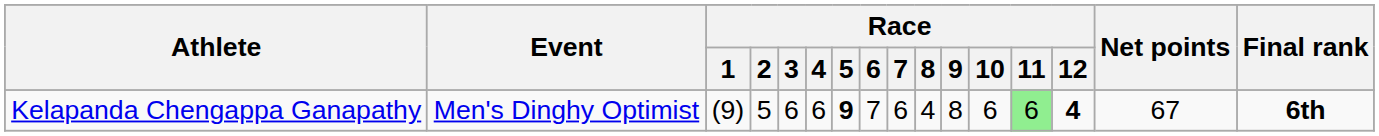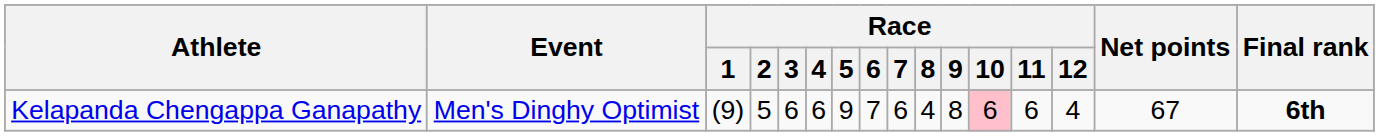(846, 111) bold -> (846, 111) normal
(990, 111) no background -> (990, 111) pink background
(1031, 111) lightgreen background -> (1031, 111) no background
(1073, 111) bold -> (1073, 111) normal
